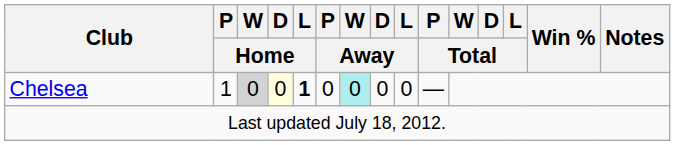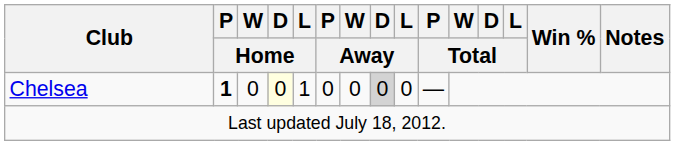(226, 88) normal -> (226, 88) bold
(253, 88) lightgrey background -> (253, 88) no background
(304, 88) bold -> (304, 88) normal
(355, 88) paleturquoise background -> (355, 88) no background
(382, 88) no background -> (382, 88) lightgrey background
